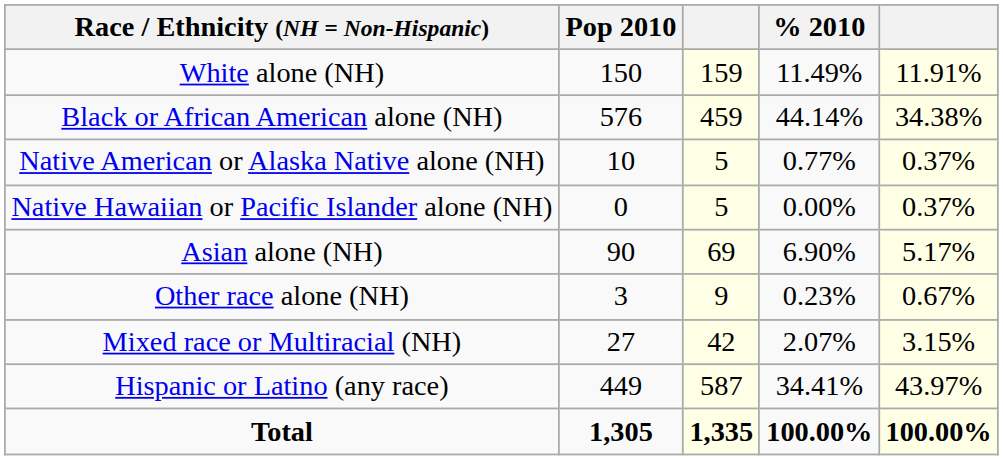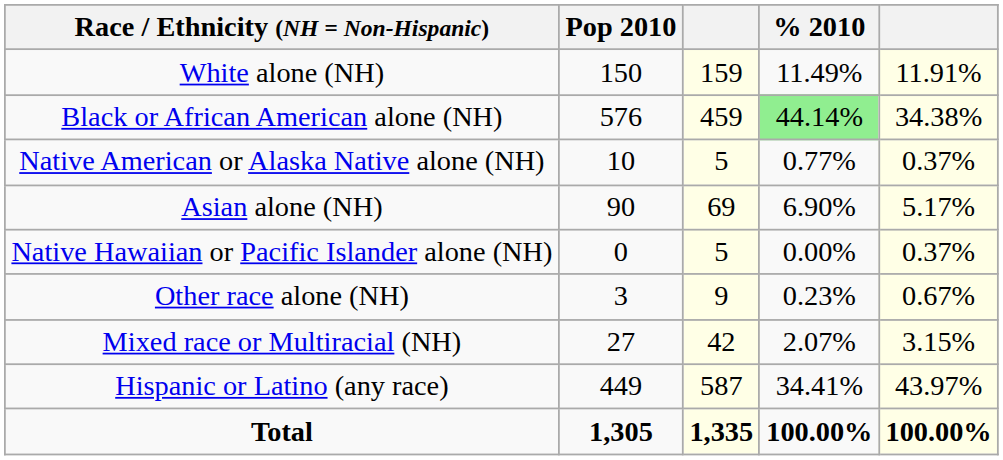(819, 116) no background -> (819, 116) lightgreen background
rows swapped: (282, 251) <-> (282, 206)
